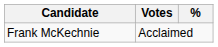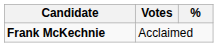(53, 32) normal -> (56, 32) bold
